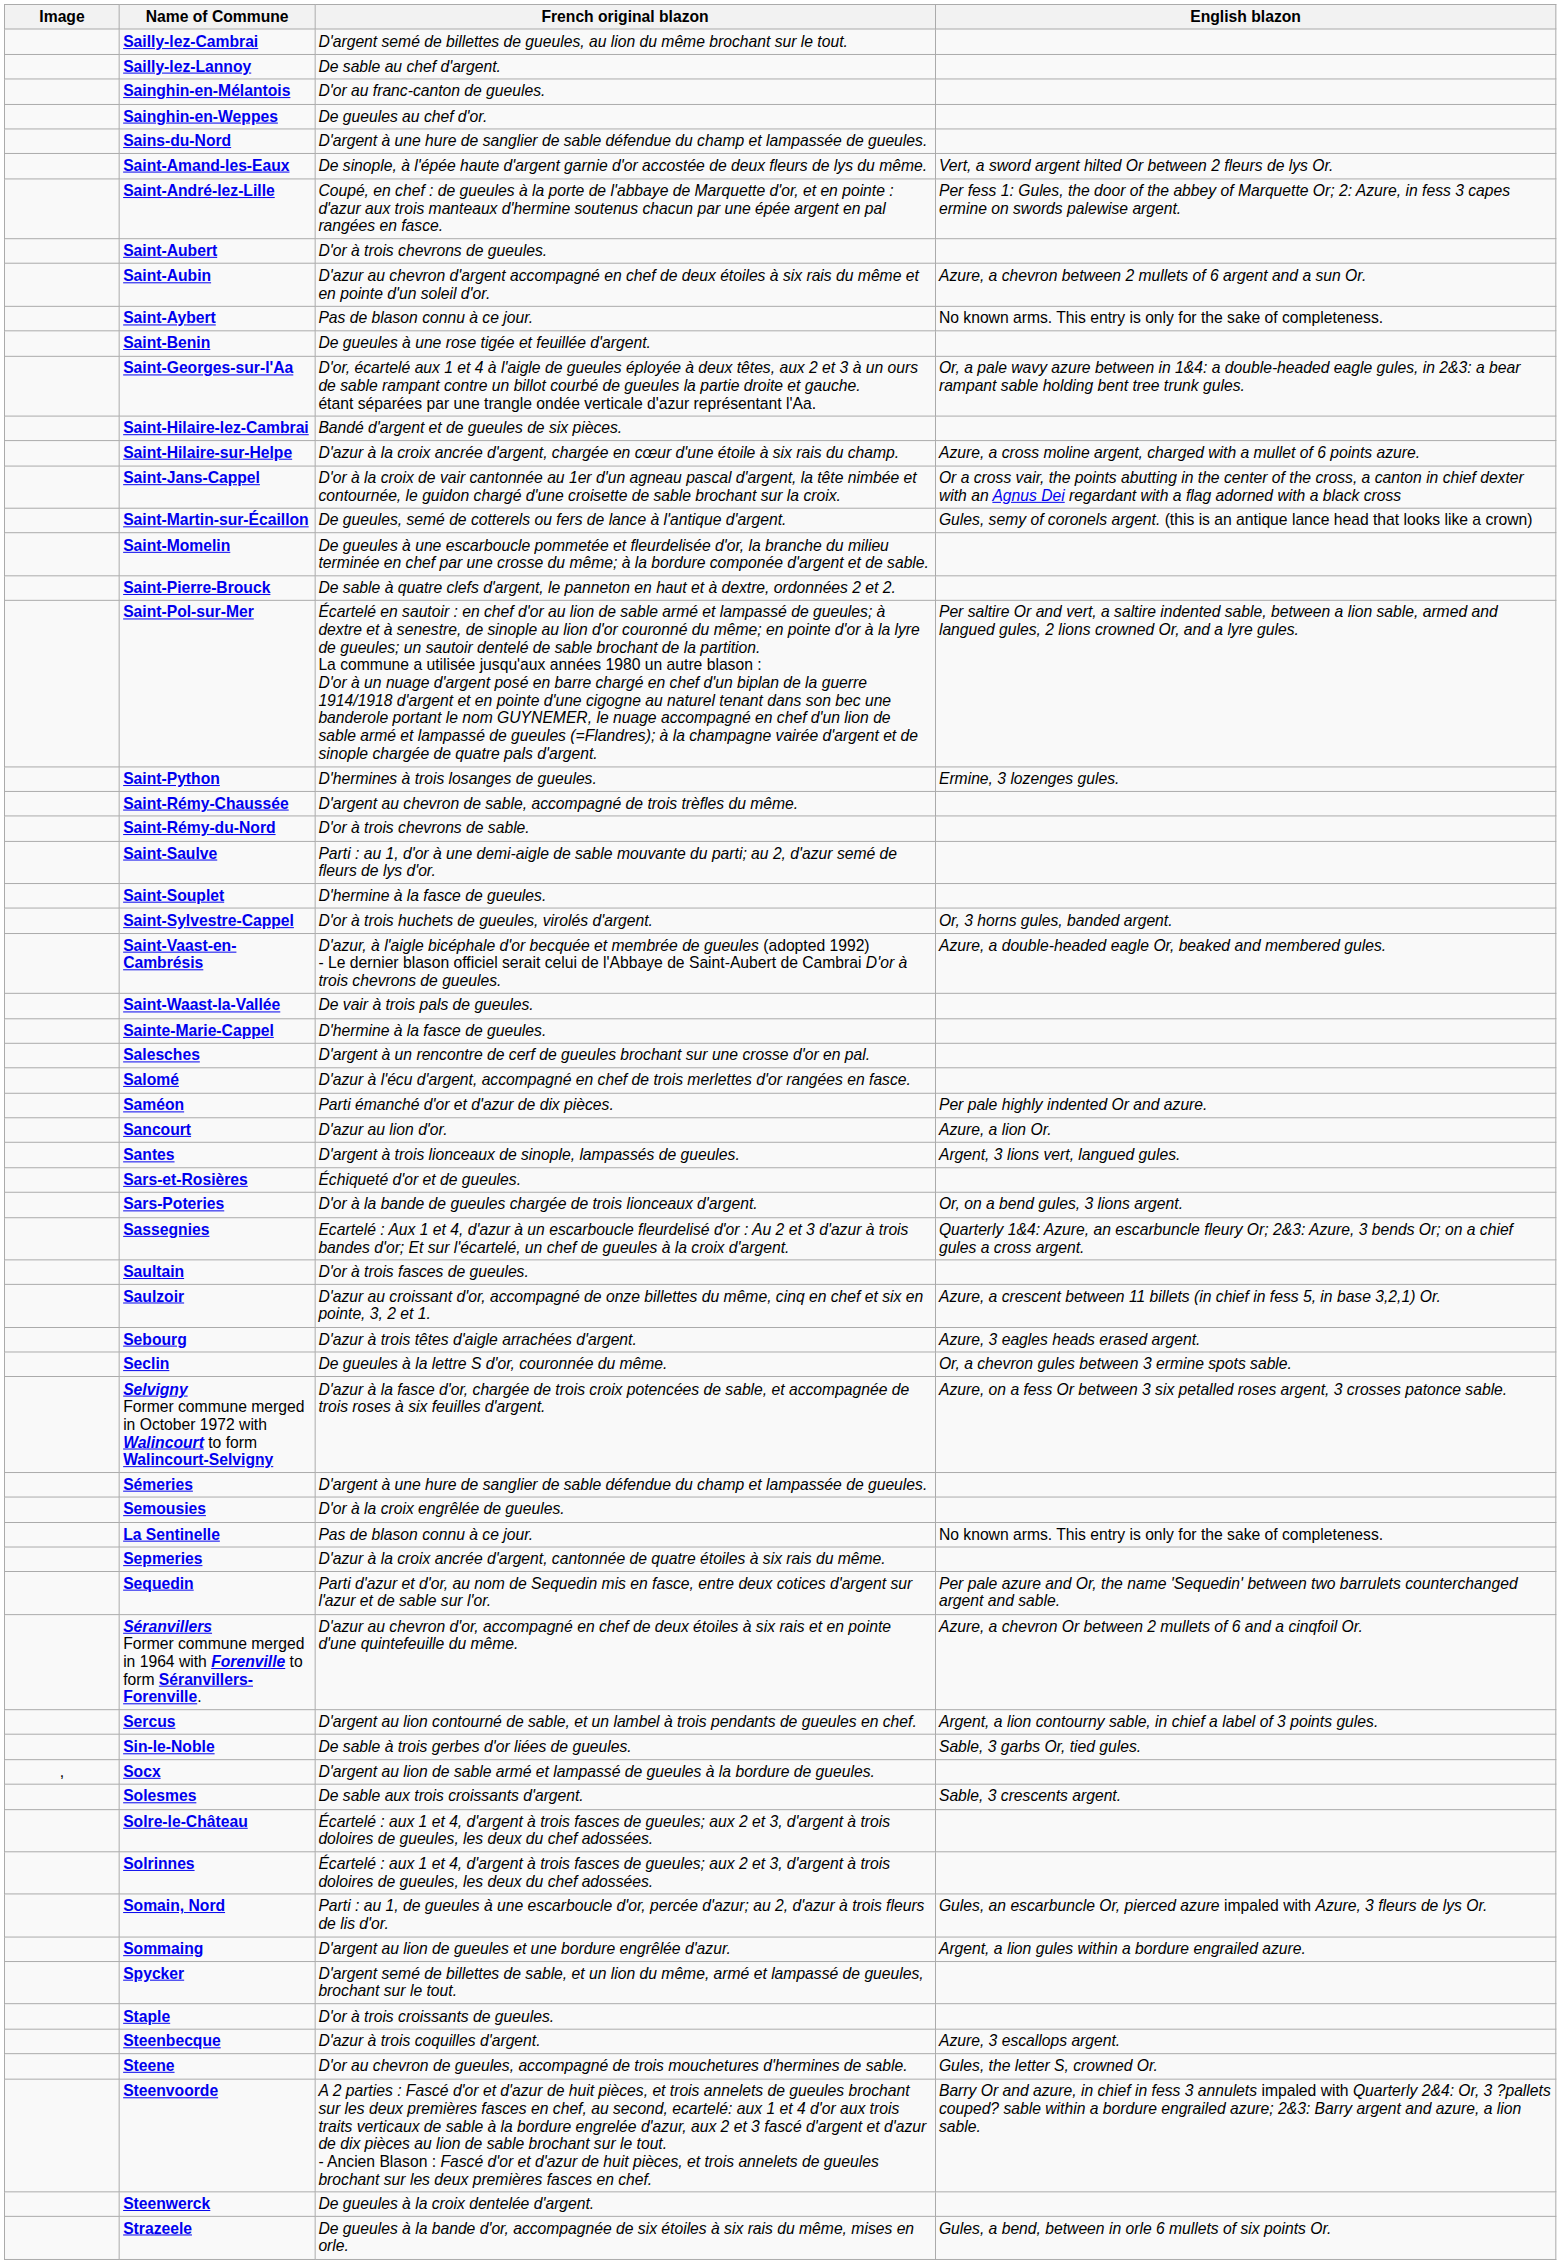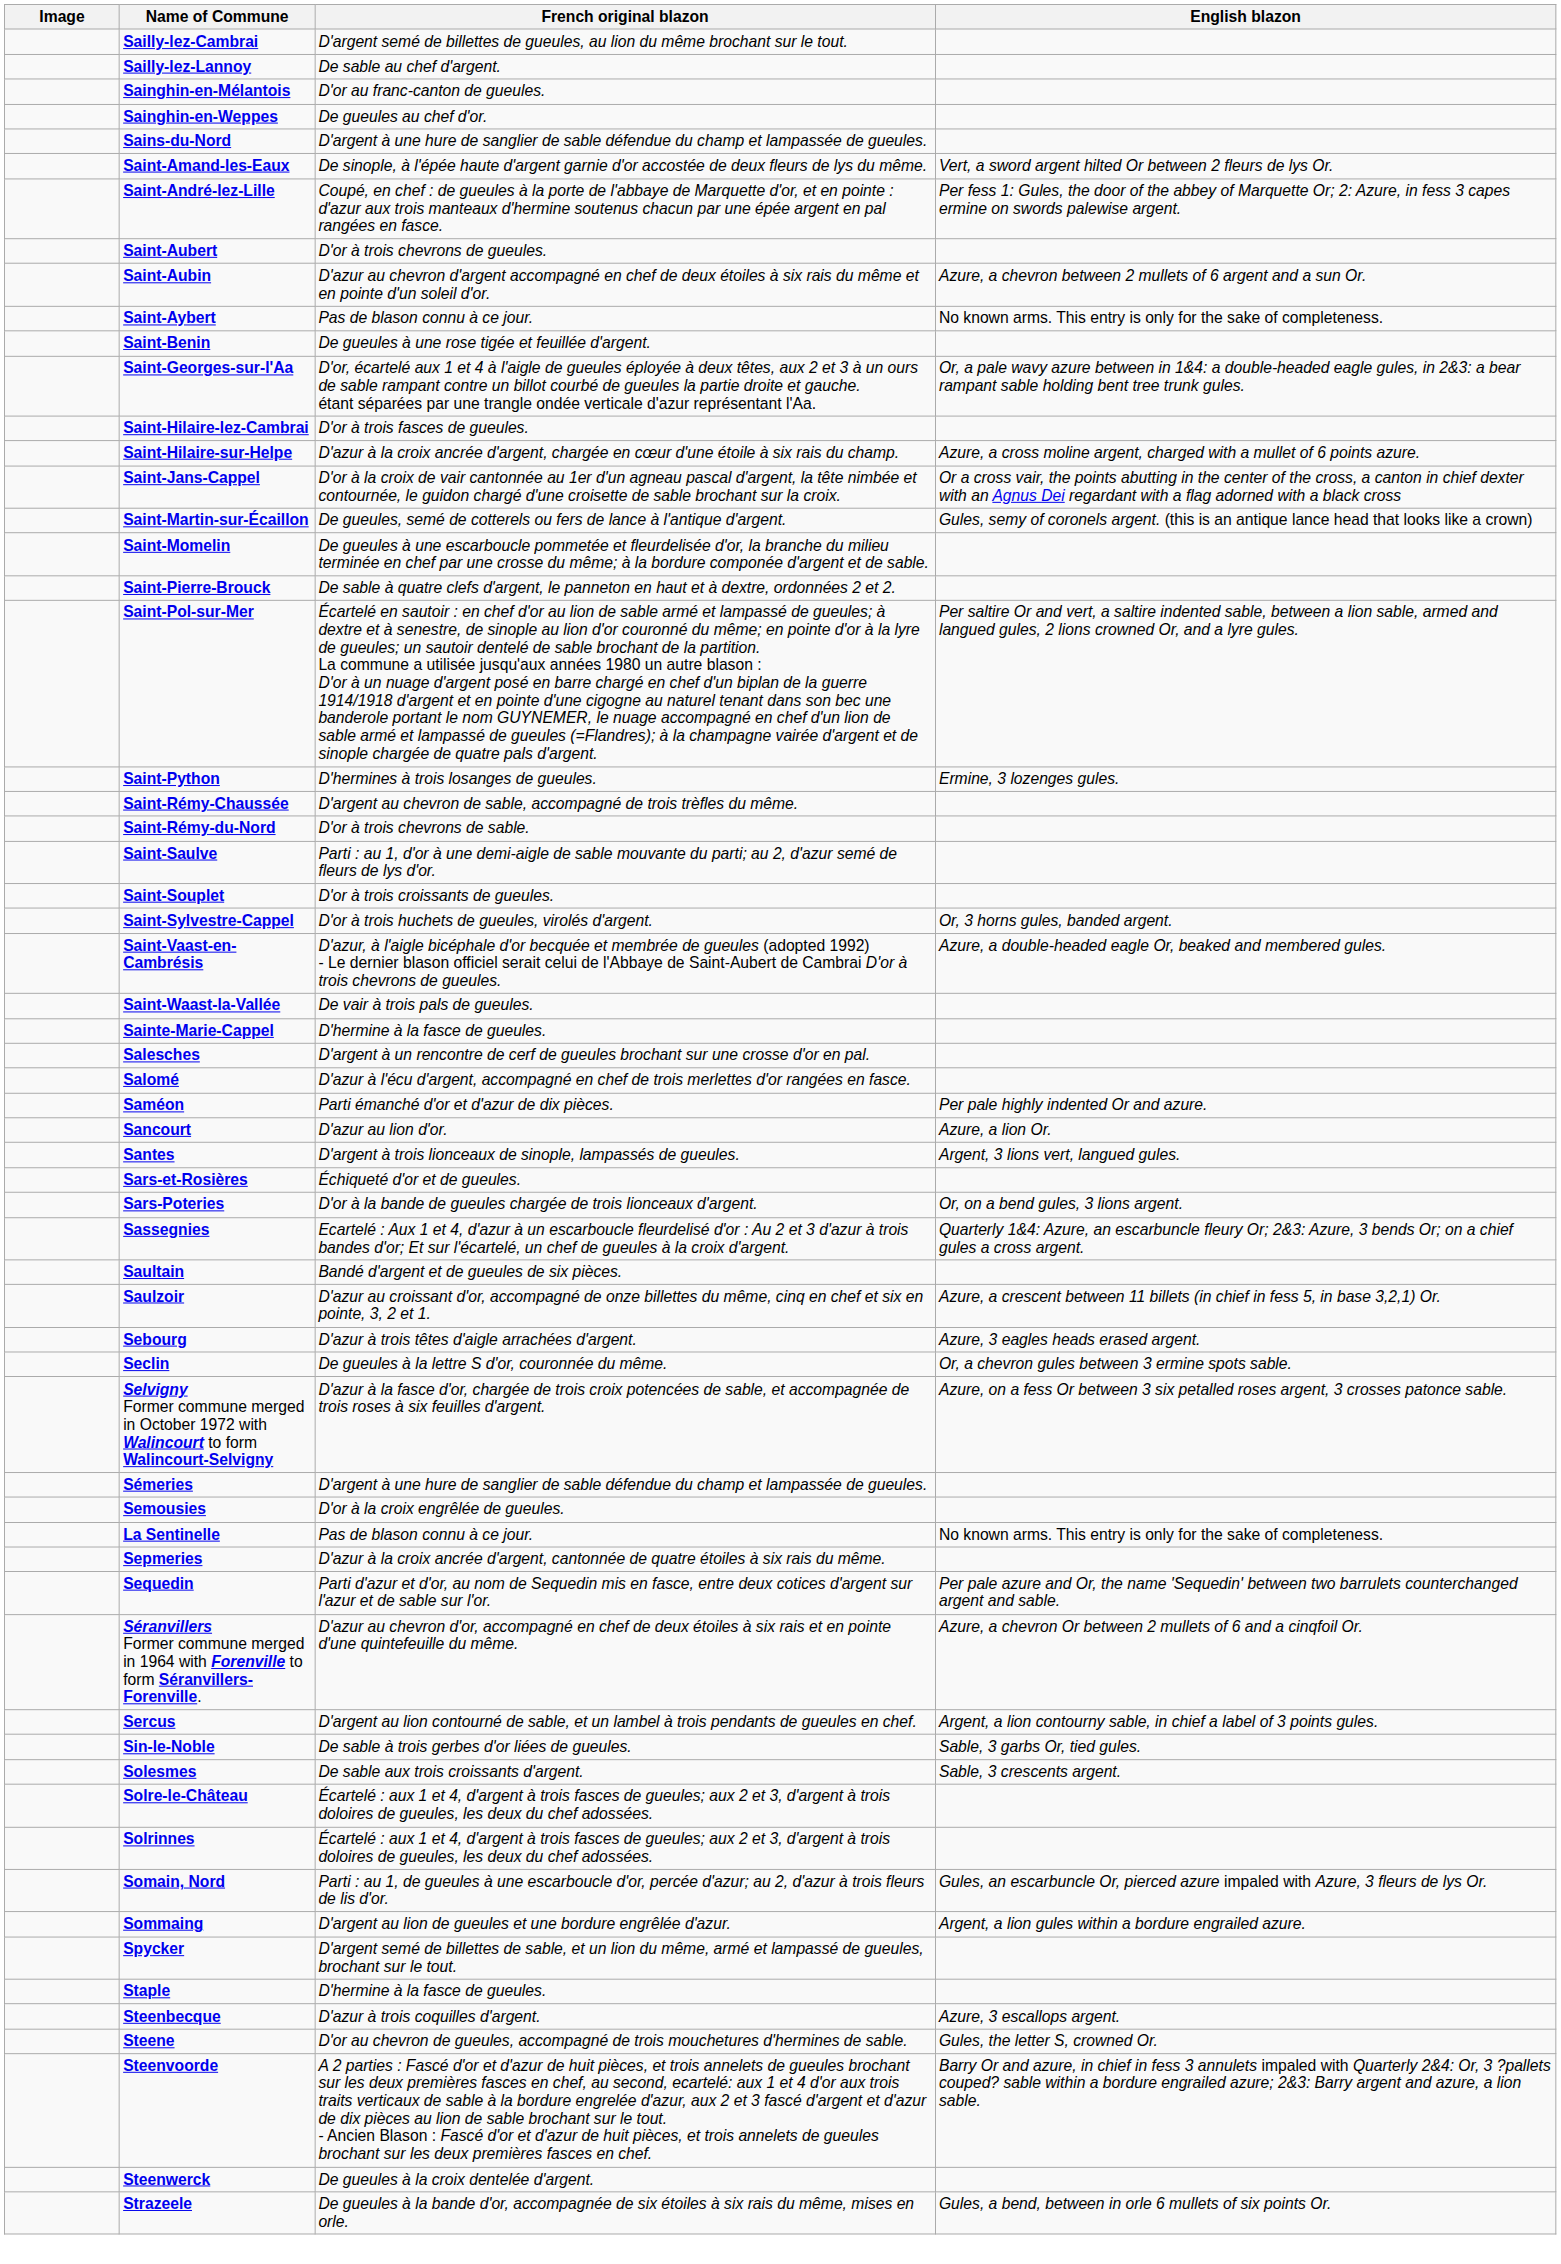(470, 428) Bandé d'argent et de gueules de six pièces. -> (424, 428) D'or à trois fasces de gueules.
(432, 895) D'hermine à la fasce de gueules. -> (436, 895) D'or à trois croissants de gueules.
(424, 1272) D'or à trois fasces de gueules. -> (470, 1272) Bandé d'argent et de gueules de six pièces.
- row: (142, 1771)
(436, 2016) D'or à trois croissants de gueules. -> (432, 1991) D'hermine à la fasce de gueules.
